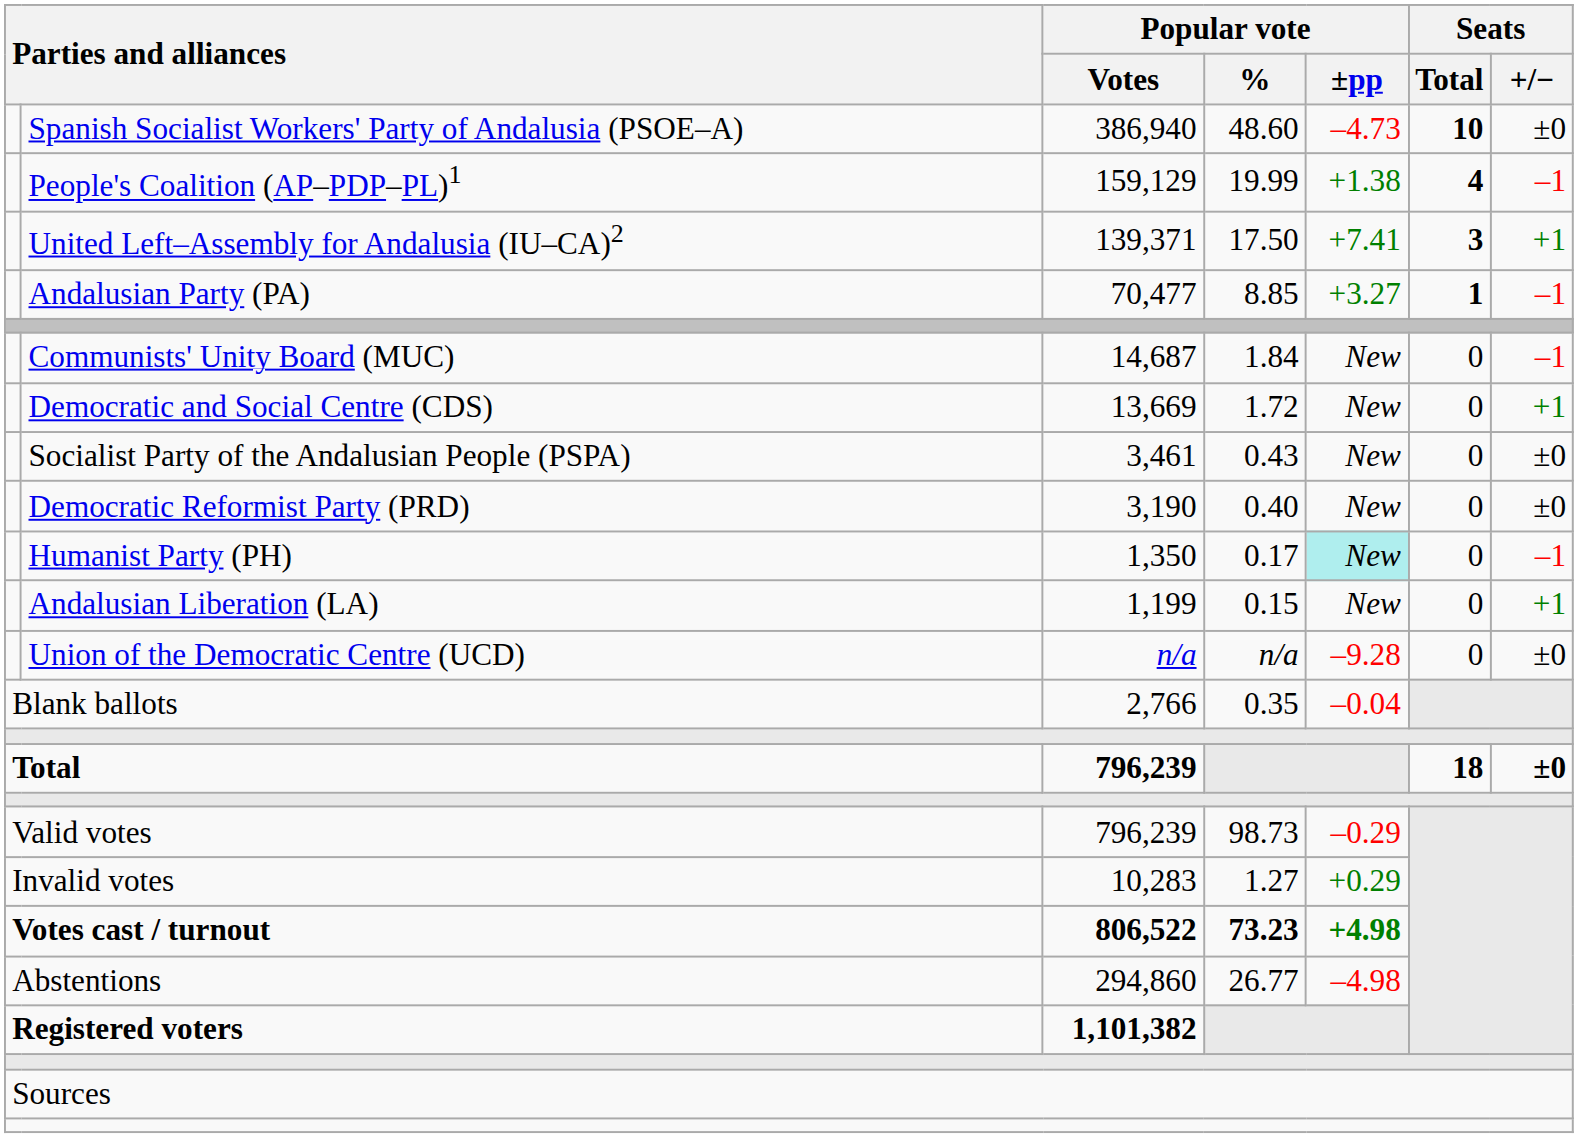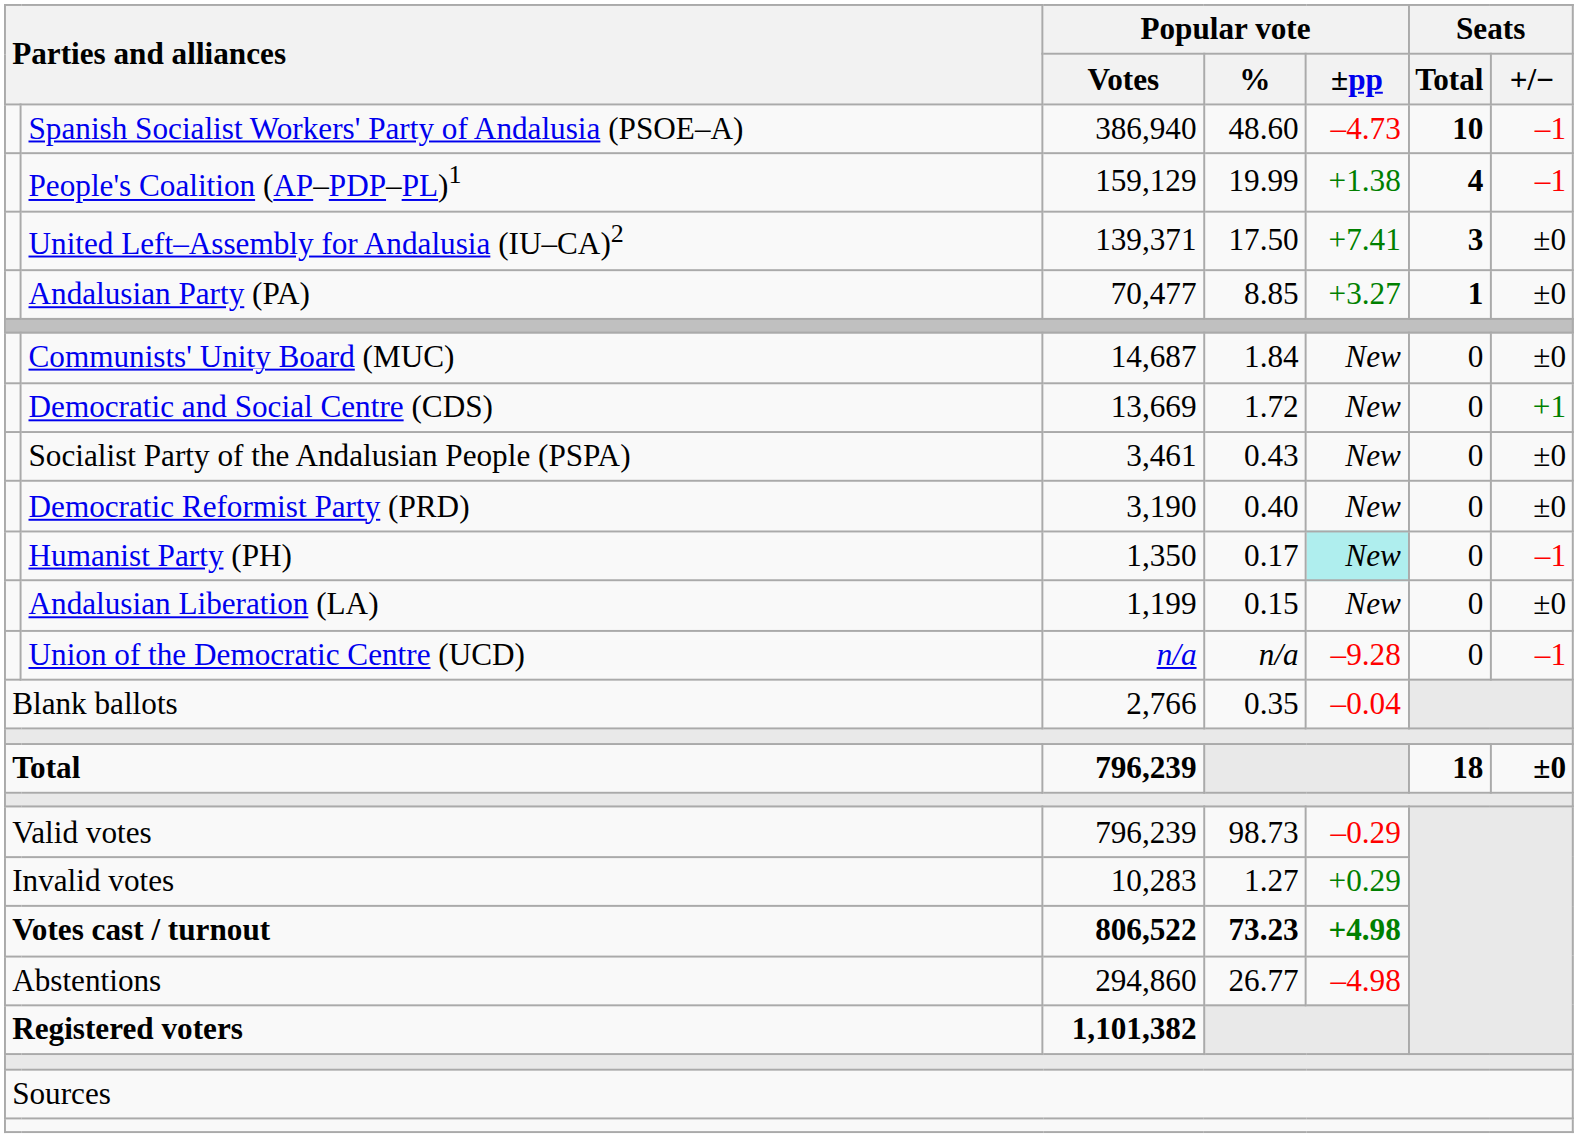(1550, 128) ±0 -> (1550, 128) –1
(1549, 239) +1 -> (1550, 239) ±0
(1550, 293) –1 -> (1550, 293) ±0
(1550, 357) –1 -> (1550, 357) ±0
(1549, 604) +1 -> (1550, 604) ±0
(1550, 654) ±0 -> (1550, 654) –1
